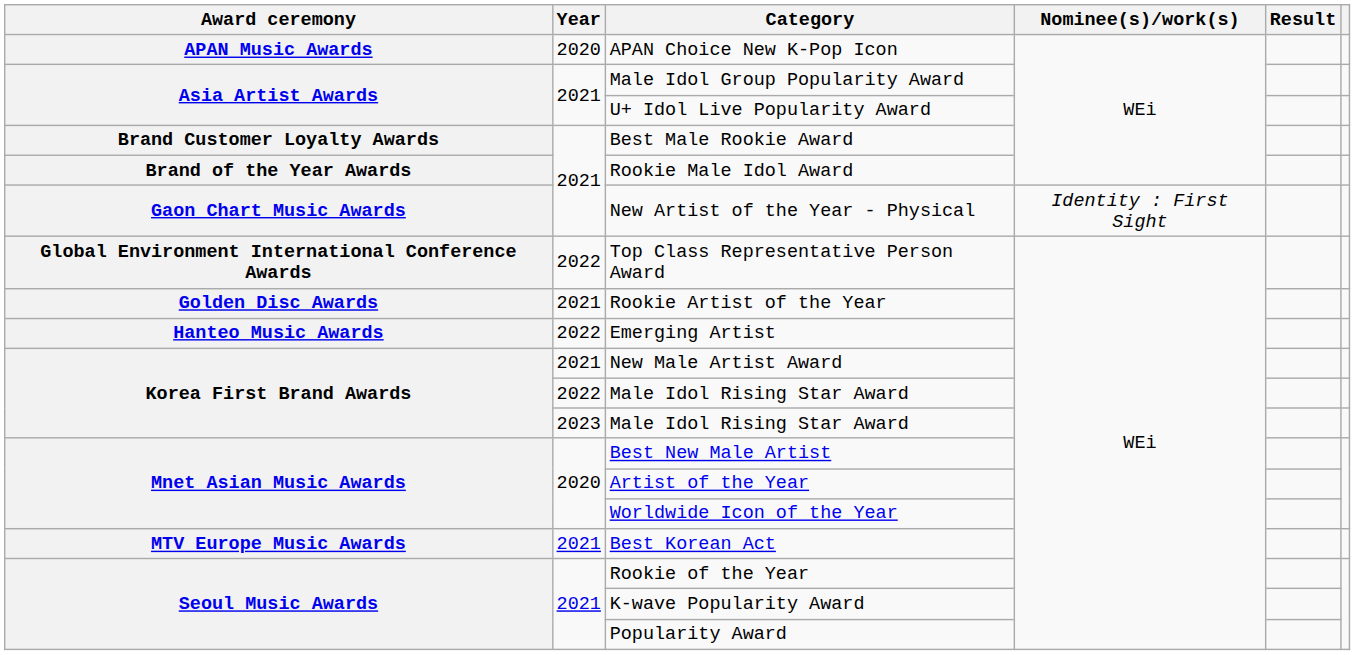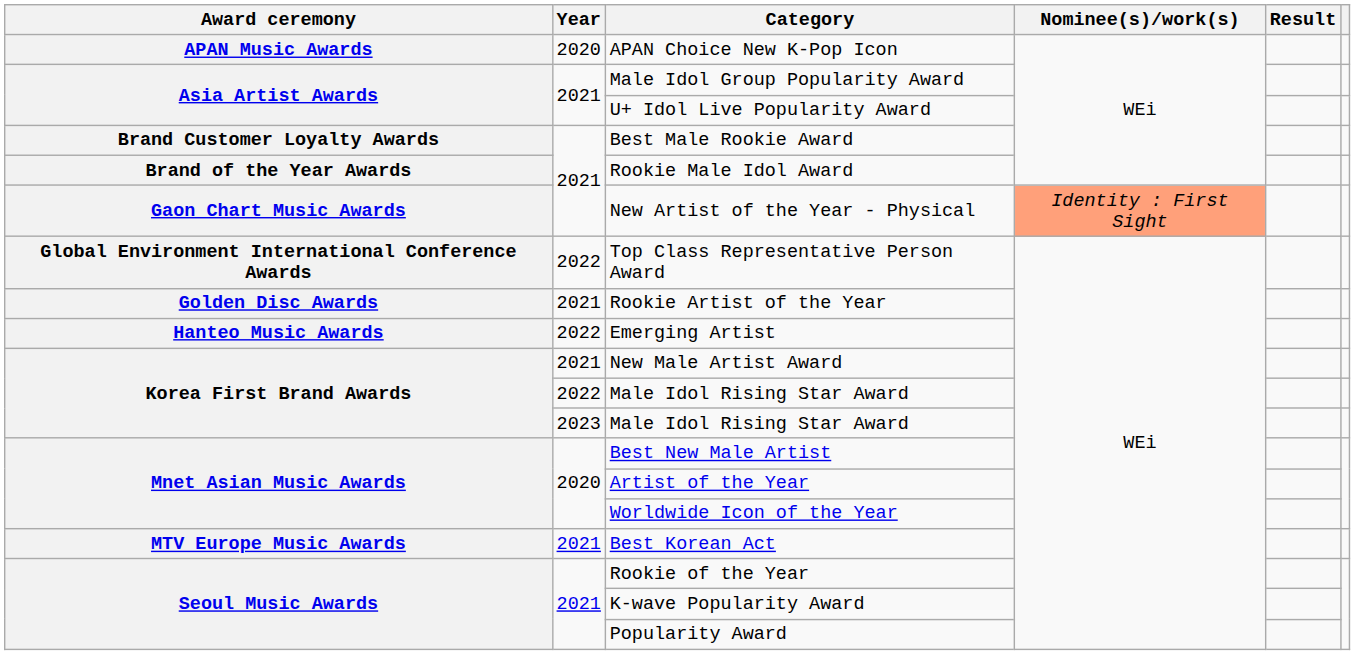(1140, 211) no background -> (1140, 211) lightsalmon background
